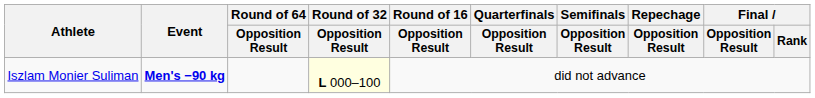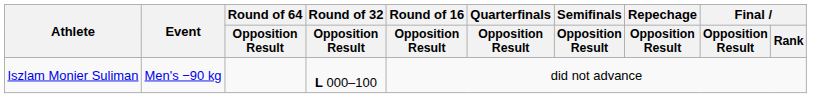(185, 76) bold -> (183, 76) normal
(349, 83) lightyellow background -> (346, 83) no background
